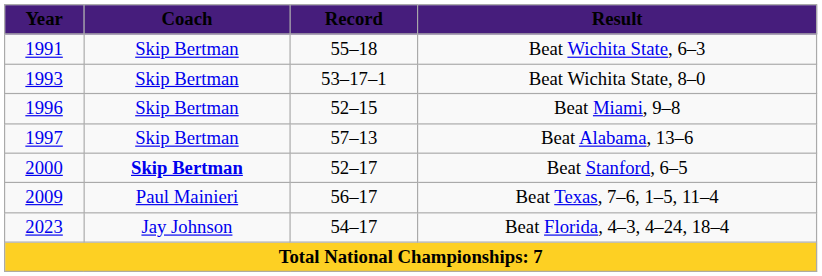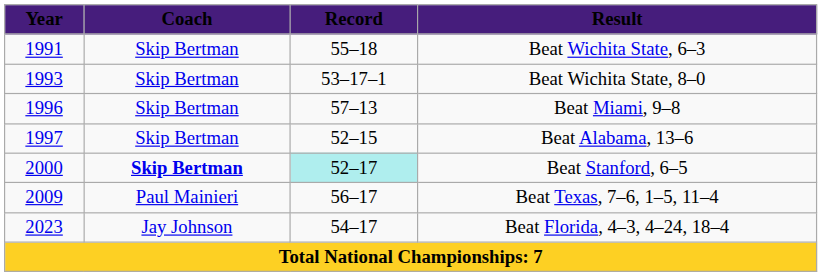(354, 108) 52–15 -> (354, 108) 57–13
(354, 138) 57–13 -> (354, 138) 52–15
(354, 167) no background -> (354, 167) paleturquoise background
